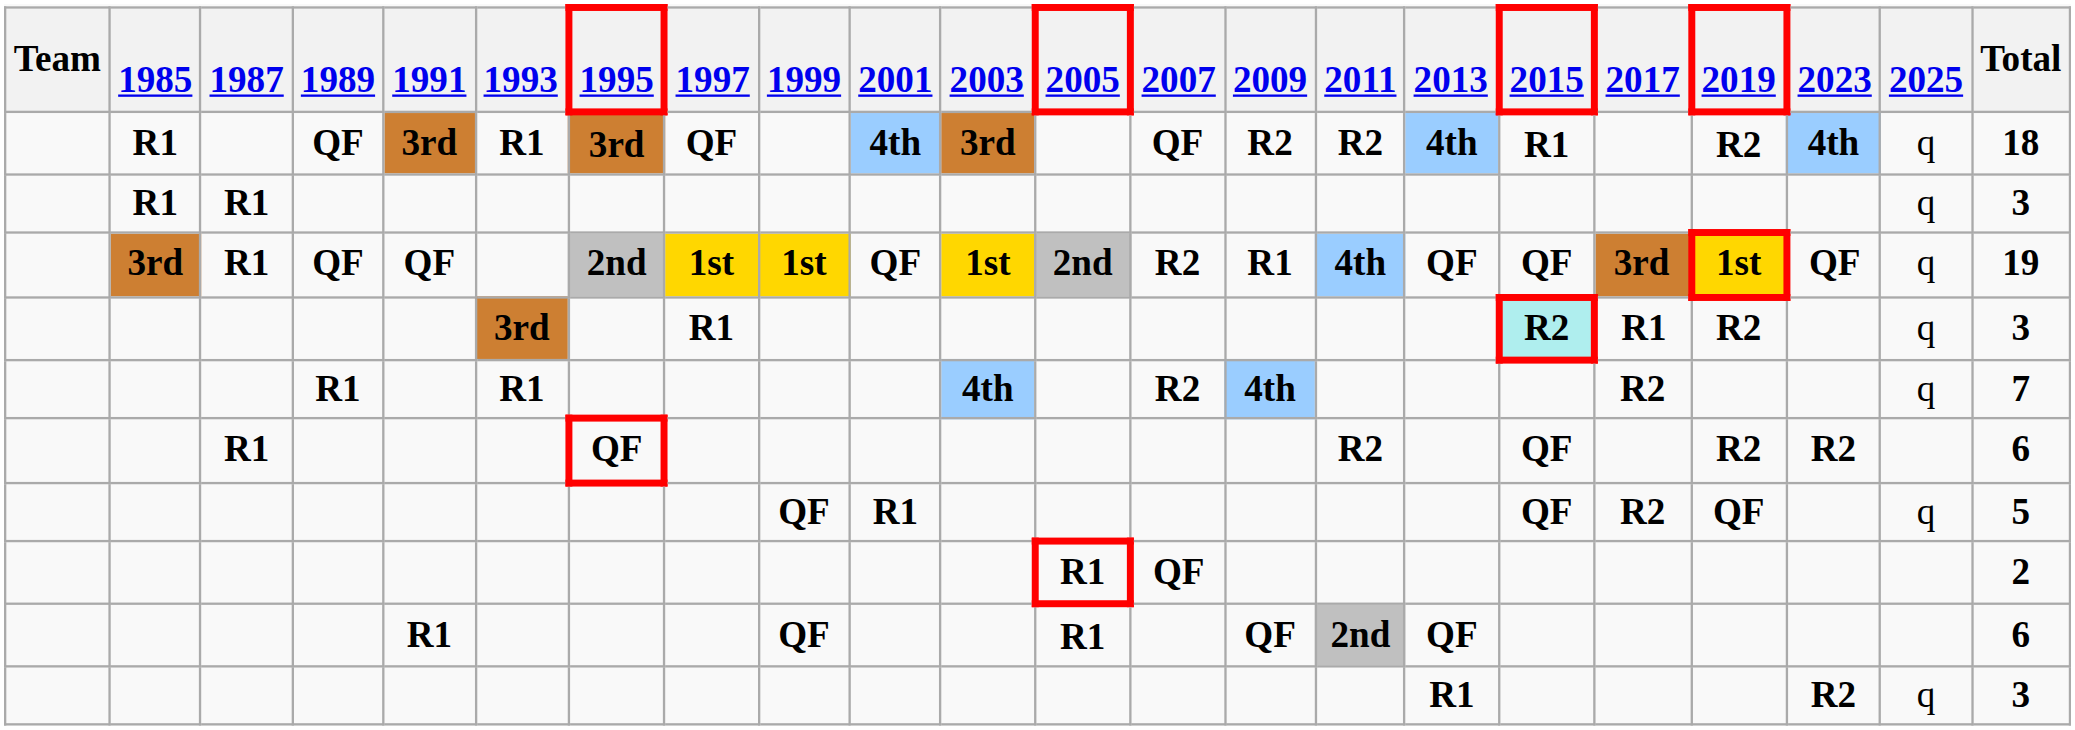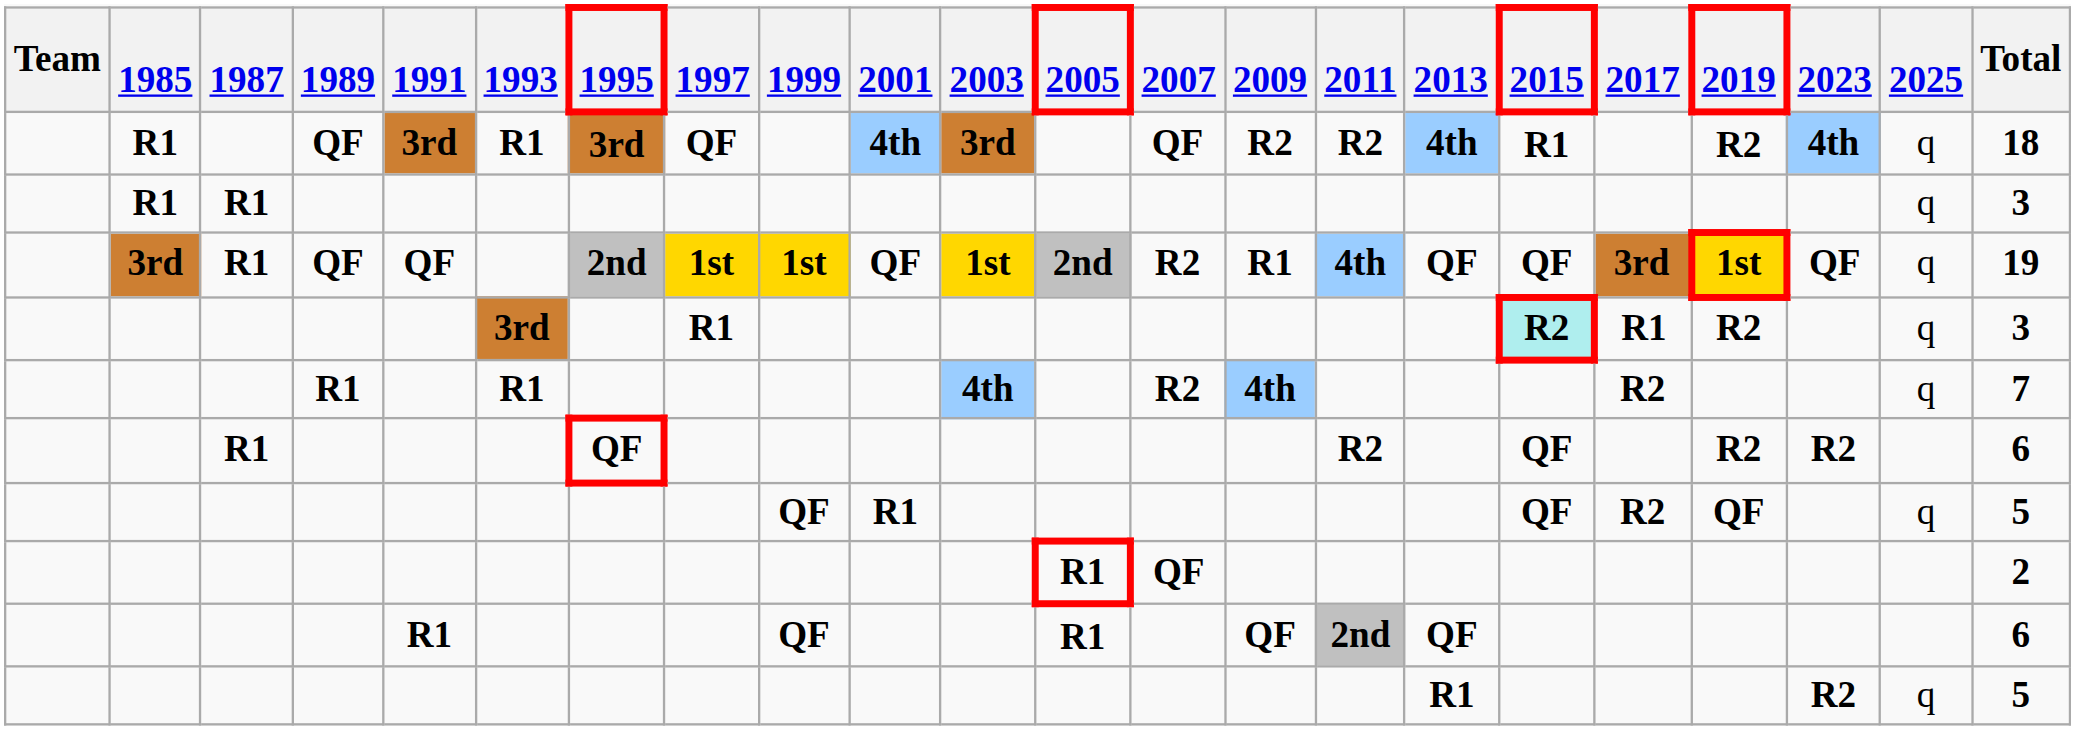(2021, 694) 3 -> (2021, 694) 5
